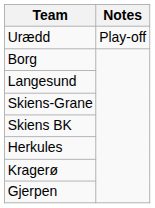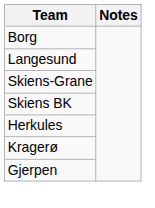- row: (29, 37)
